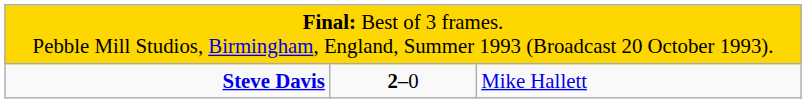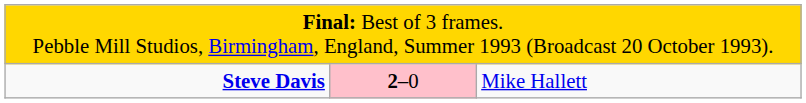(403, 80) no background -> (403, 80) pink background
